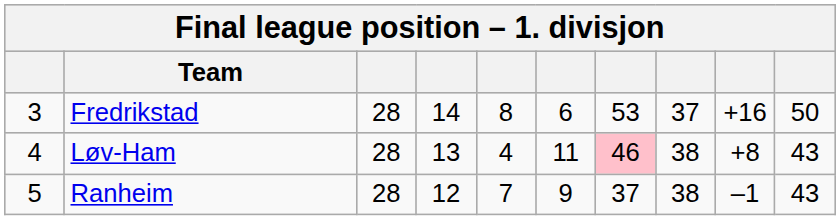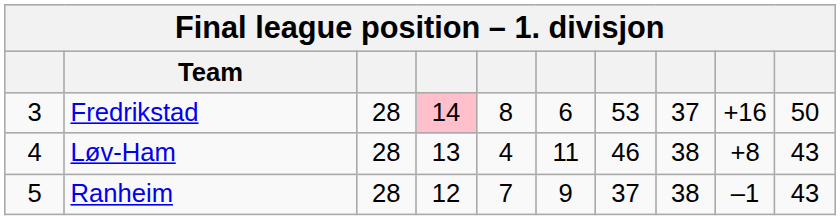(446, 112) no background -> (446, 112) pink background
(625, 153) pink background -> (625, 153) no background
